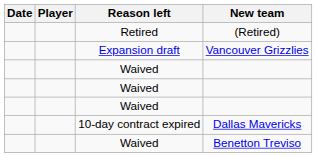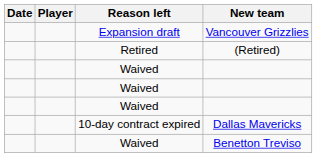rows swapped: (139, 50) <-> (139, 32)
